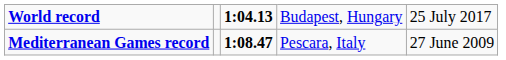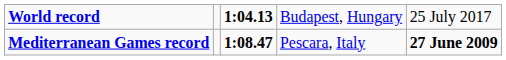(452, 42) normal -> (454, 42) bold
